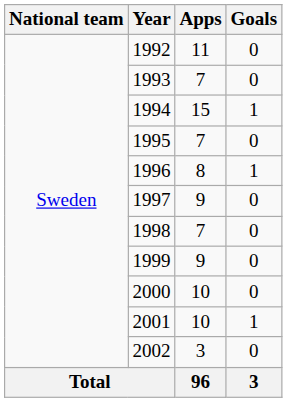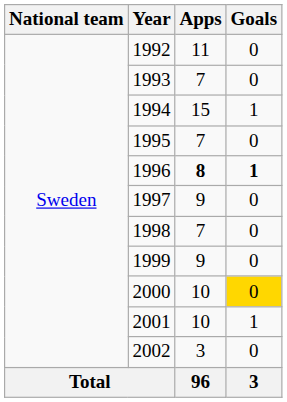(201, 170) normal -> (201, 170) bold
(254, 170) normal -> (254, 170) bold
(254, 291) no background -> (254, 291) gold background
